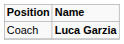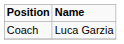(86, 30) bold -> (84, 30) normal
